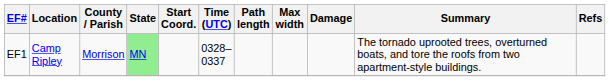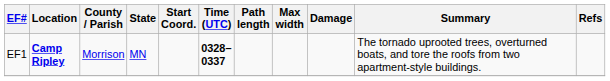(47, 54) normal -> (48, 54) bold
(138, 54) lightgreen background -> (138, 54) no background
(216, 54) normal -> (216, 54) bold
